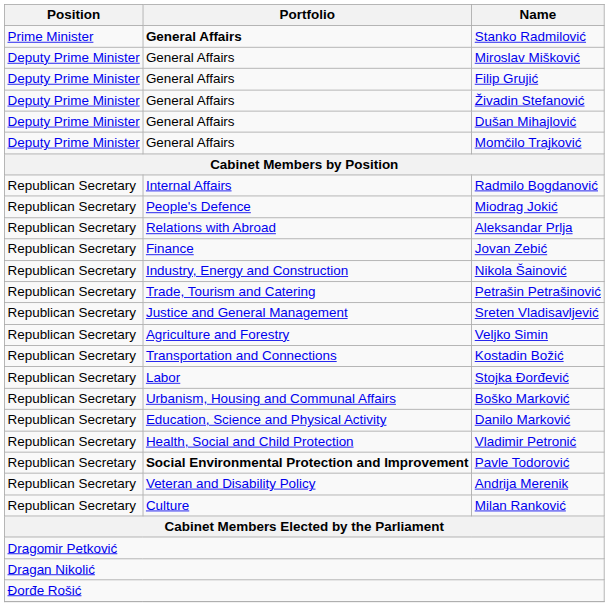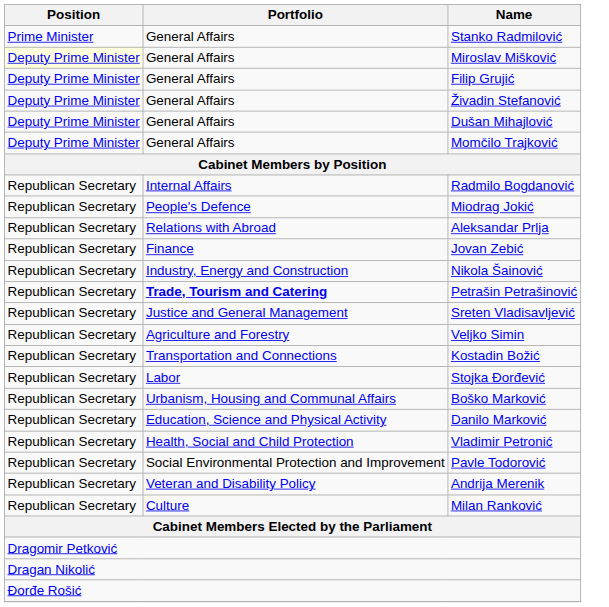(194, 36) bold -> (190, 36) normal
(74, 57) no background -> (74, 57) lightyellow background
(231, 292) normal -> (237, 292) bold
(307, 462) bold -> (295, 462) normal
